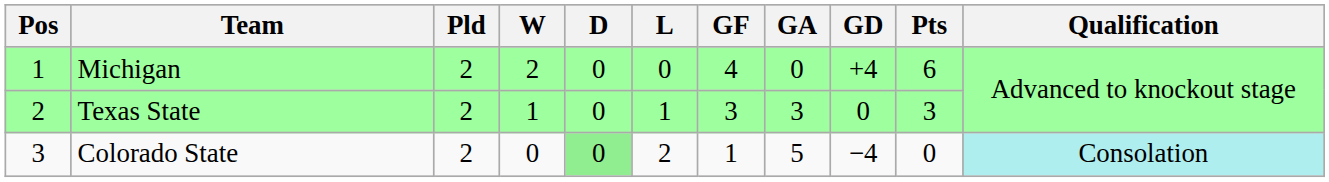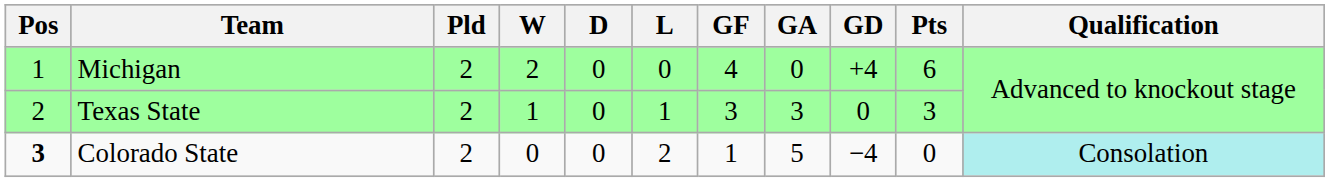(38, 153) normal -> (38, 153) bold
(599, 153) lightgreen background -> (599, 153) no background
